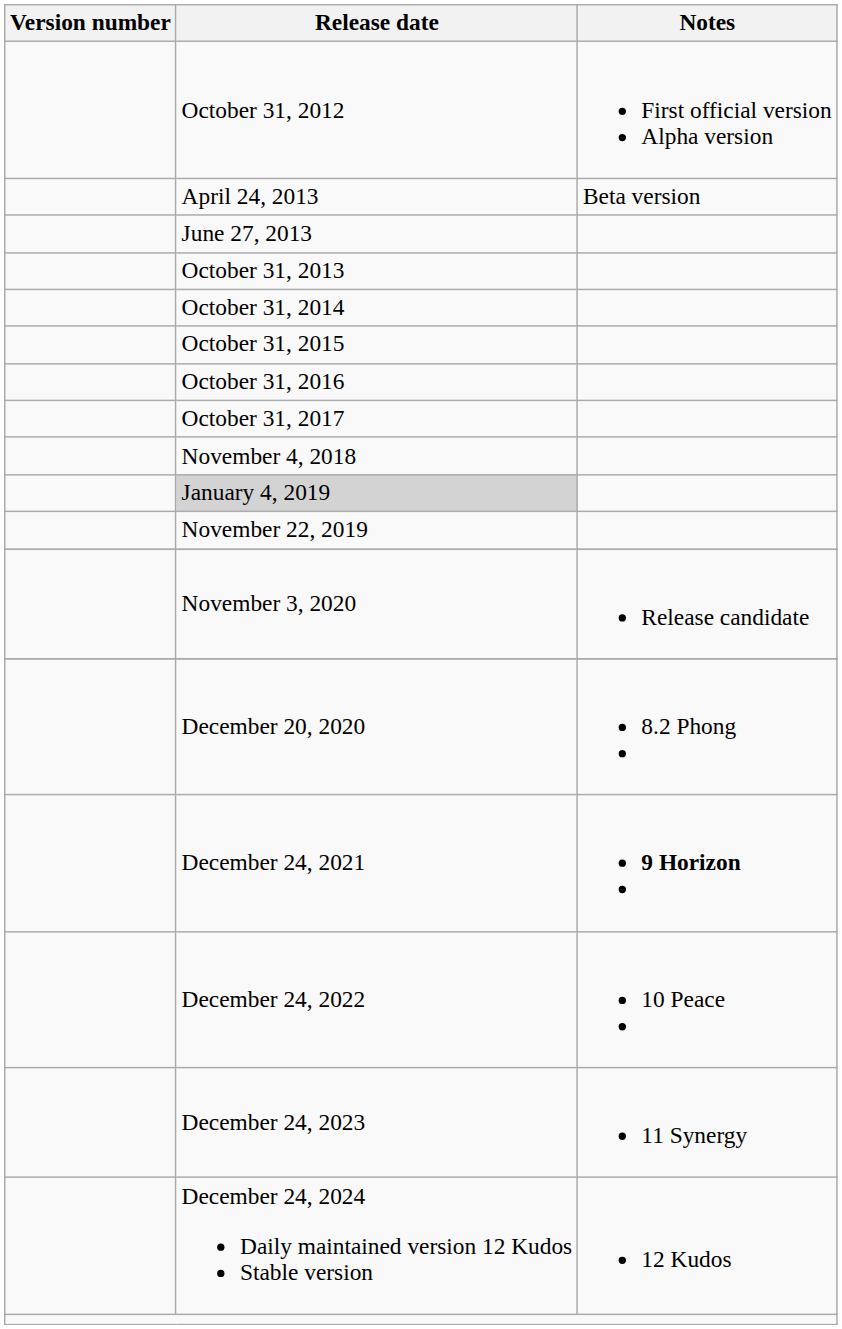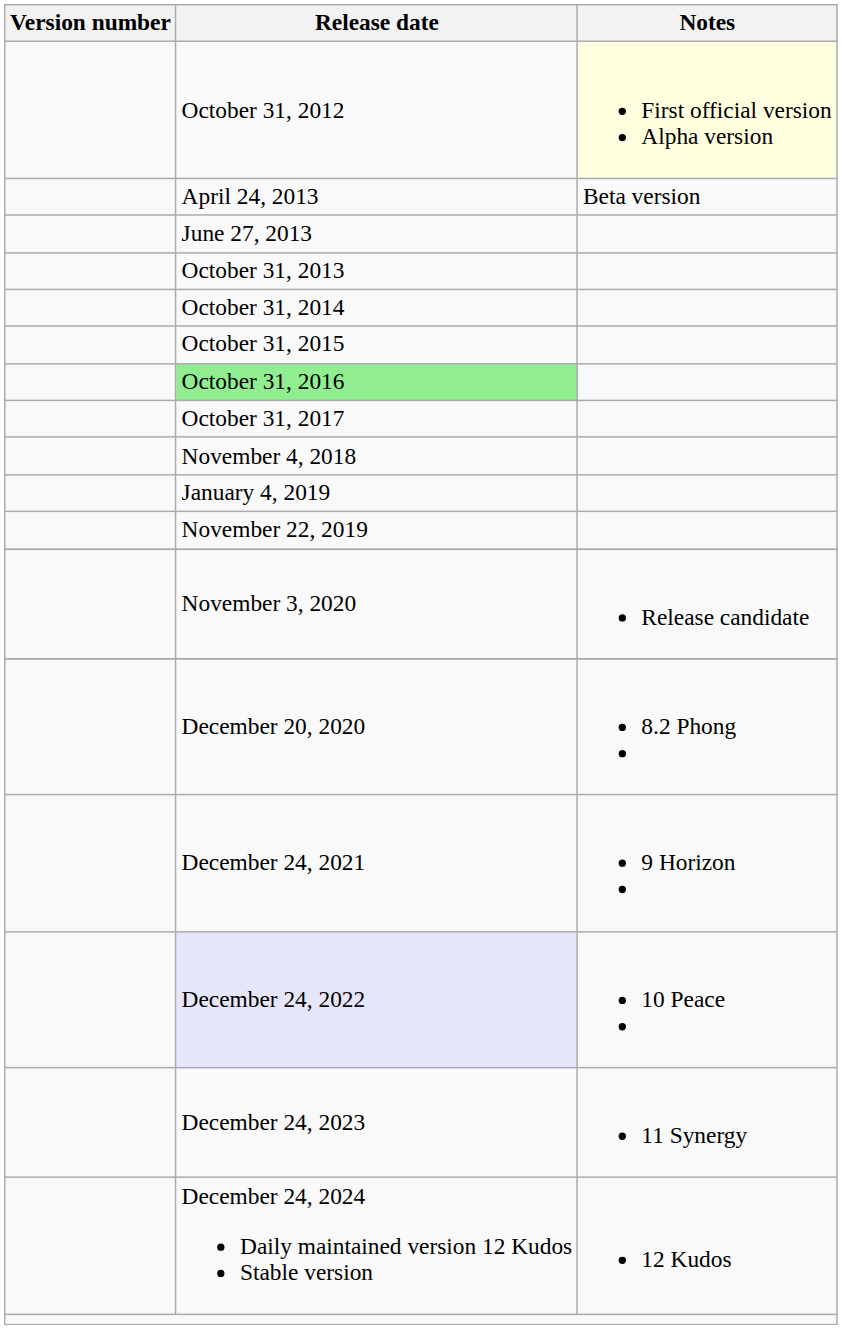(707, 123) no background -> (707, 123) lightyellow background
(263, 381) no background -> (263, 381) lightgreen background
(256, 492) lightgrey background -> (256, 492) no background
(707, 876) bold -> (707, 876) normal
(273, 999) no background -> (273, 999) lavender background
